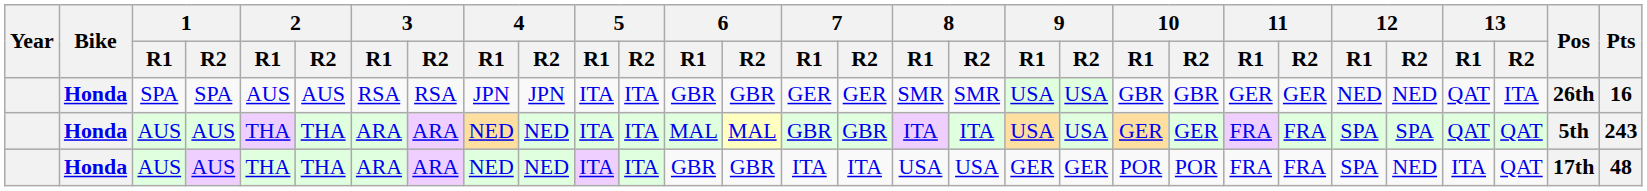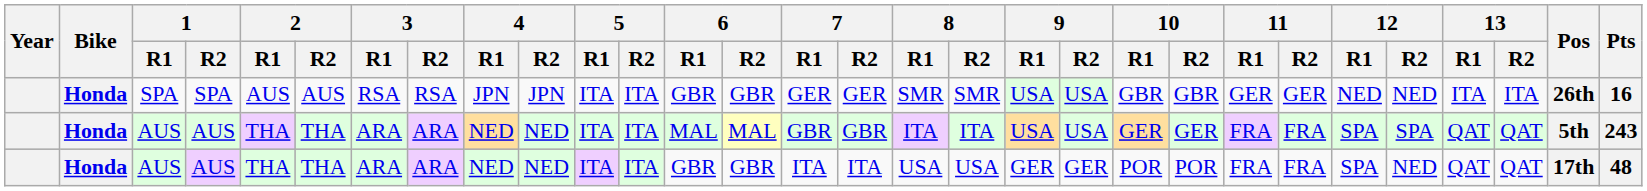(1469, 95) QAT -> (1469, 95) ITA
(1469, 167) ITA -> (1469, 167) QAT
